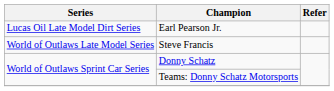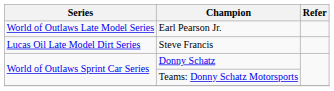(74, 28) Lucas Oil Late Model Dirt Series -> (80, 28) World of Outlaws Late Model Series
(80, 45) World of Outlaws Late Model Series -> (74, 45) Lucas Oil Late Model Dirt Series
